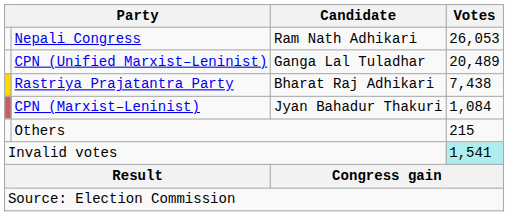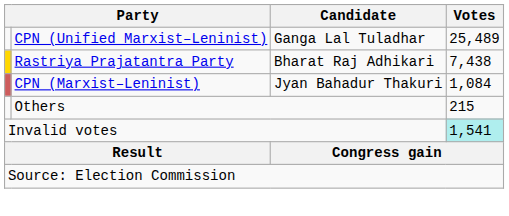- row: (78, 39)
(474, 62) 20,489 -> (474, 39) 25,489
